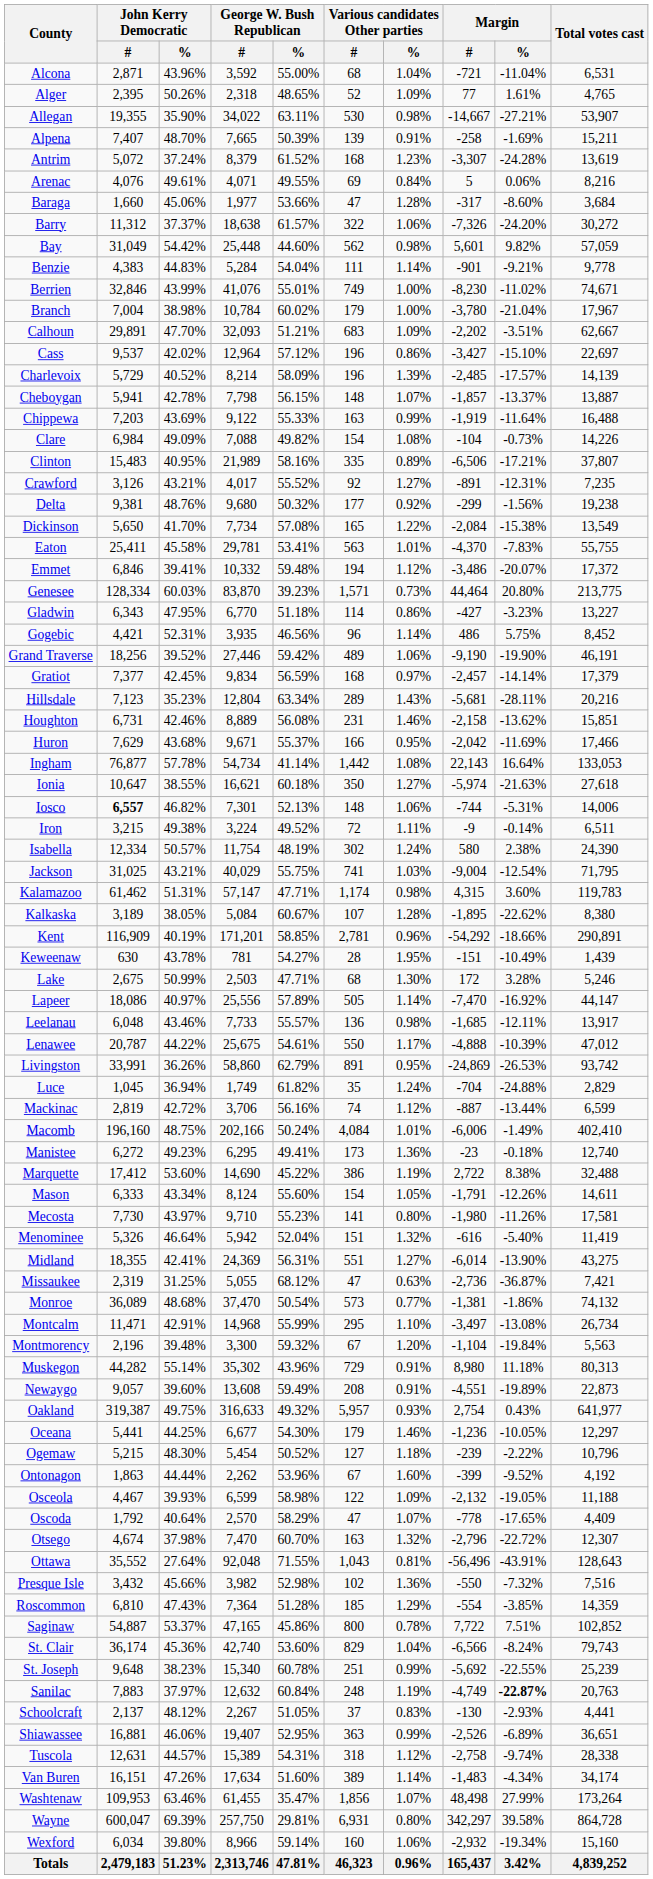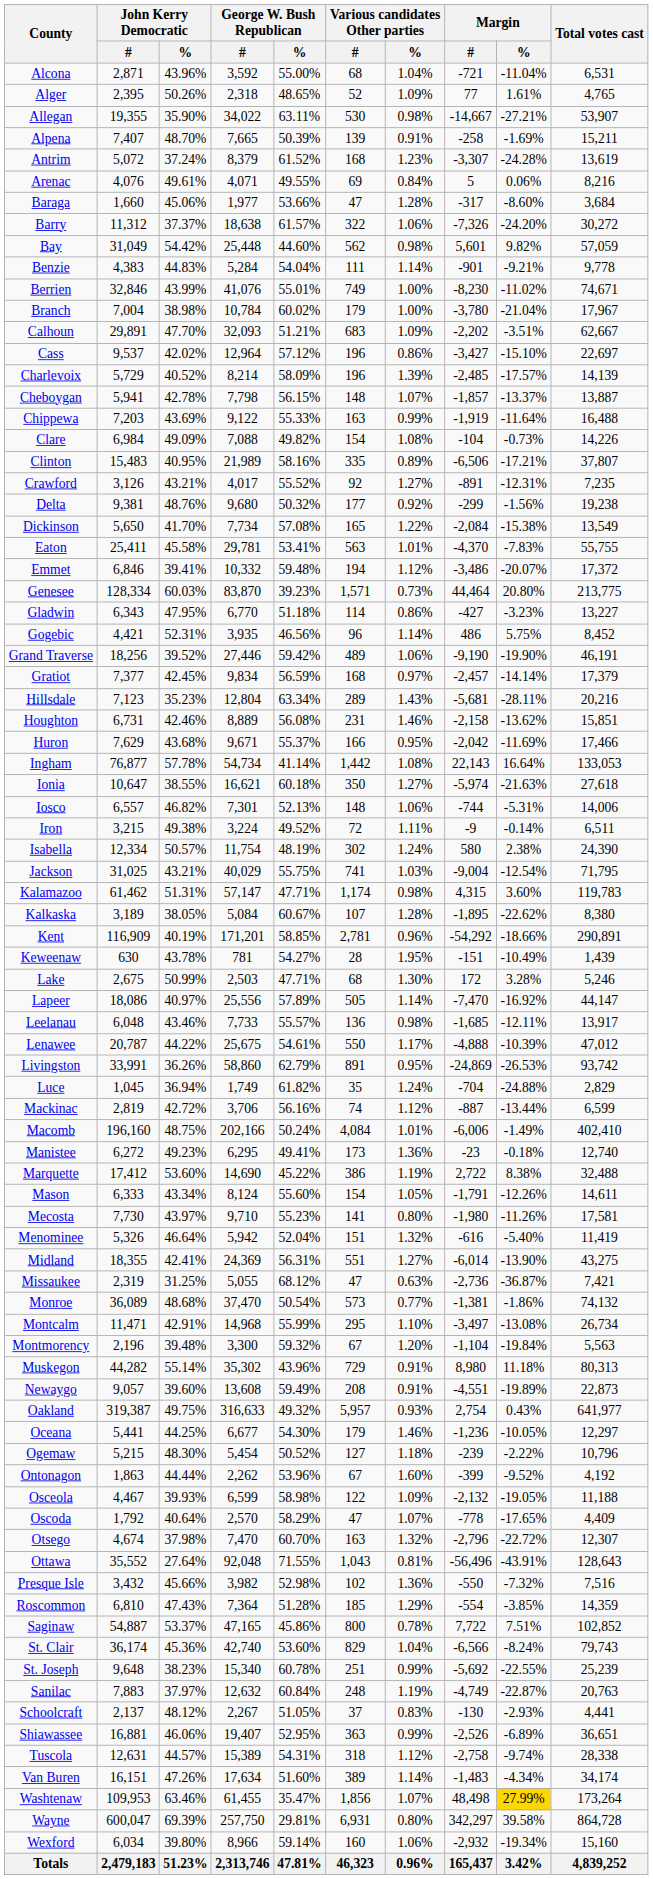(128, 807) bold -> (128, 807) normal
(523, 1691) bold -> (524, 1691) normal
(523, 1799) no background -> (524, 1799) gold background
